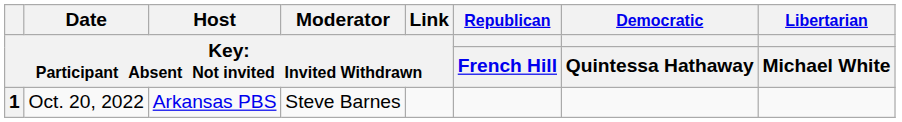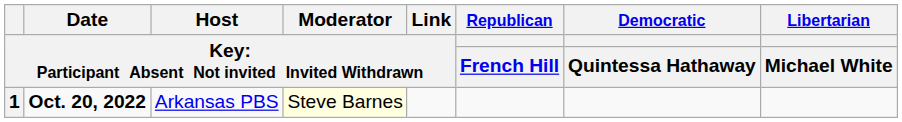(86, 102) normal -> (87, 102) bold
(343, 102) no background -> (345, 102) lightyellow background
